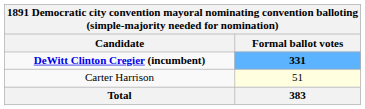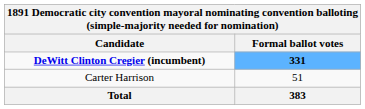(298, 78) lightyellow background -> (298, 78) no background
